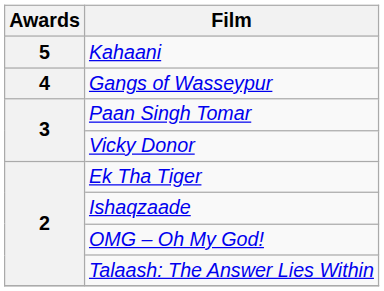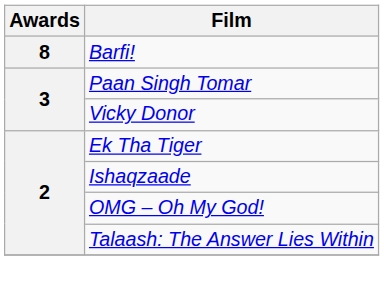+ row: (112, 51)
- row: (125, 51)
- row: (181, 83)
